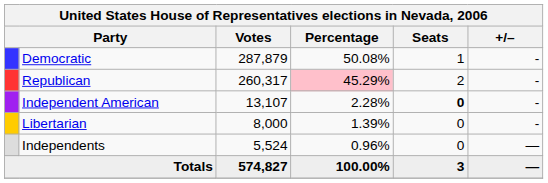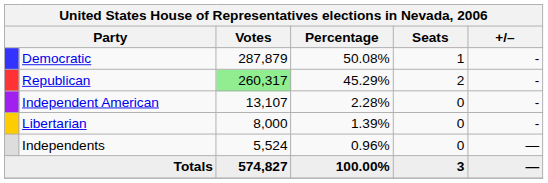(263, 80) no background -> (263, 80) lightgreen background
(367, 80) pink background -> (367, 80) no background
(461, 102) bold -> (461, 102) normal
